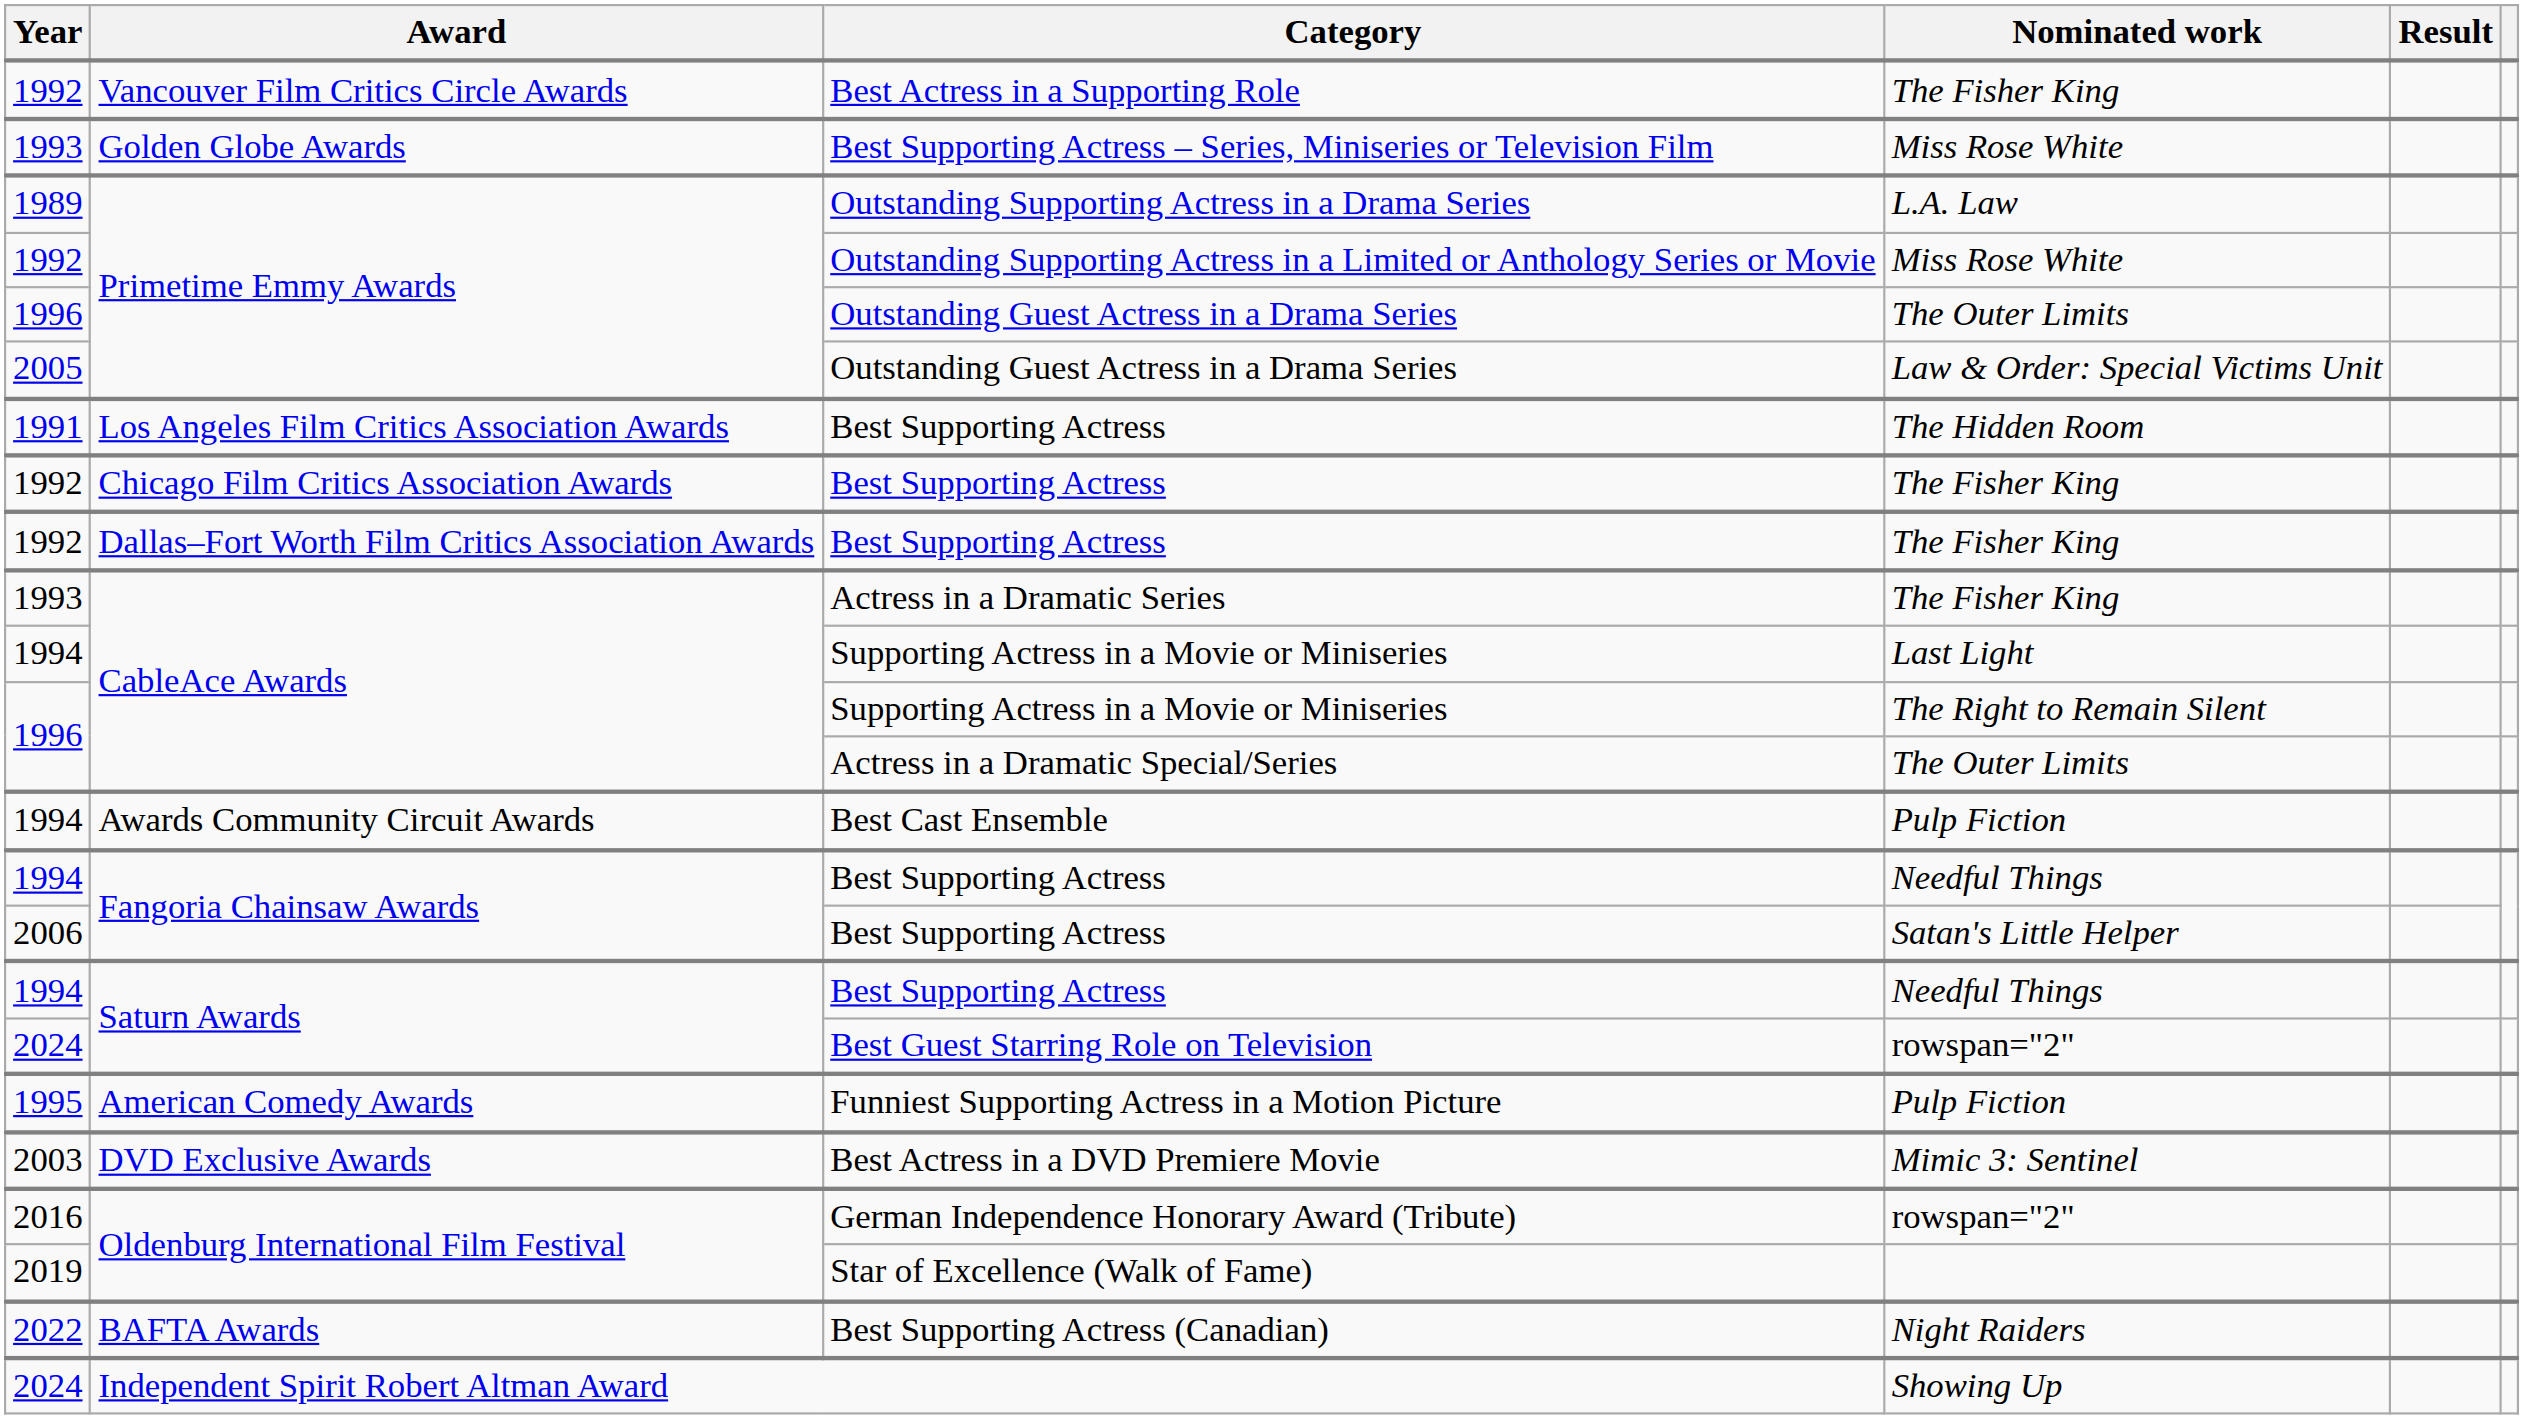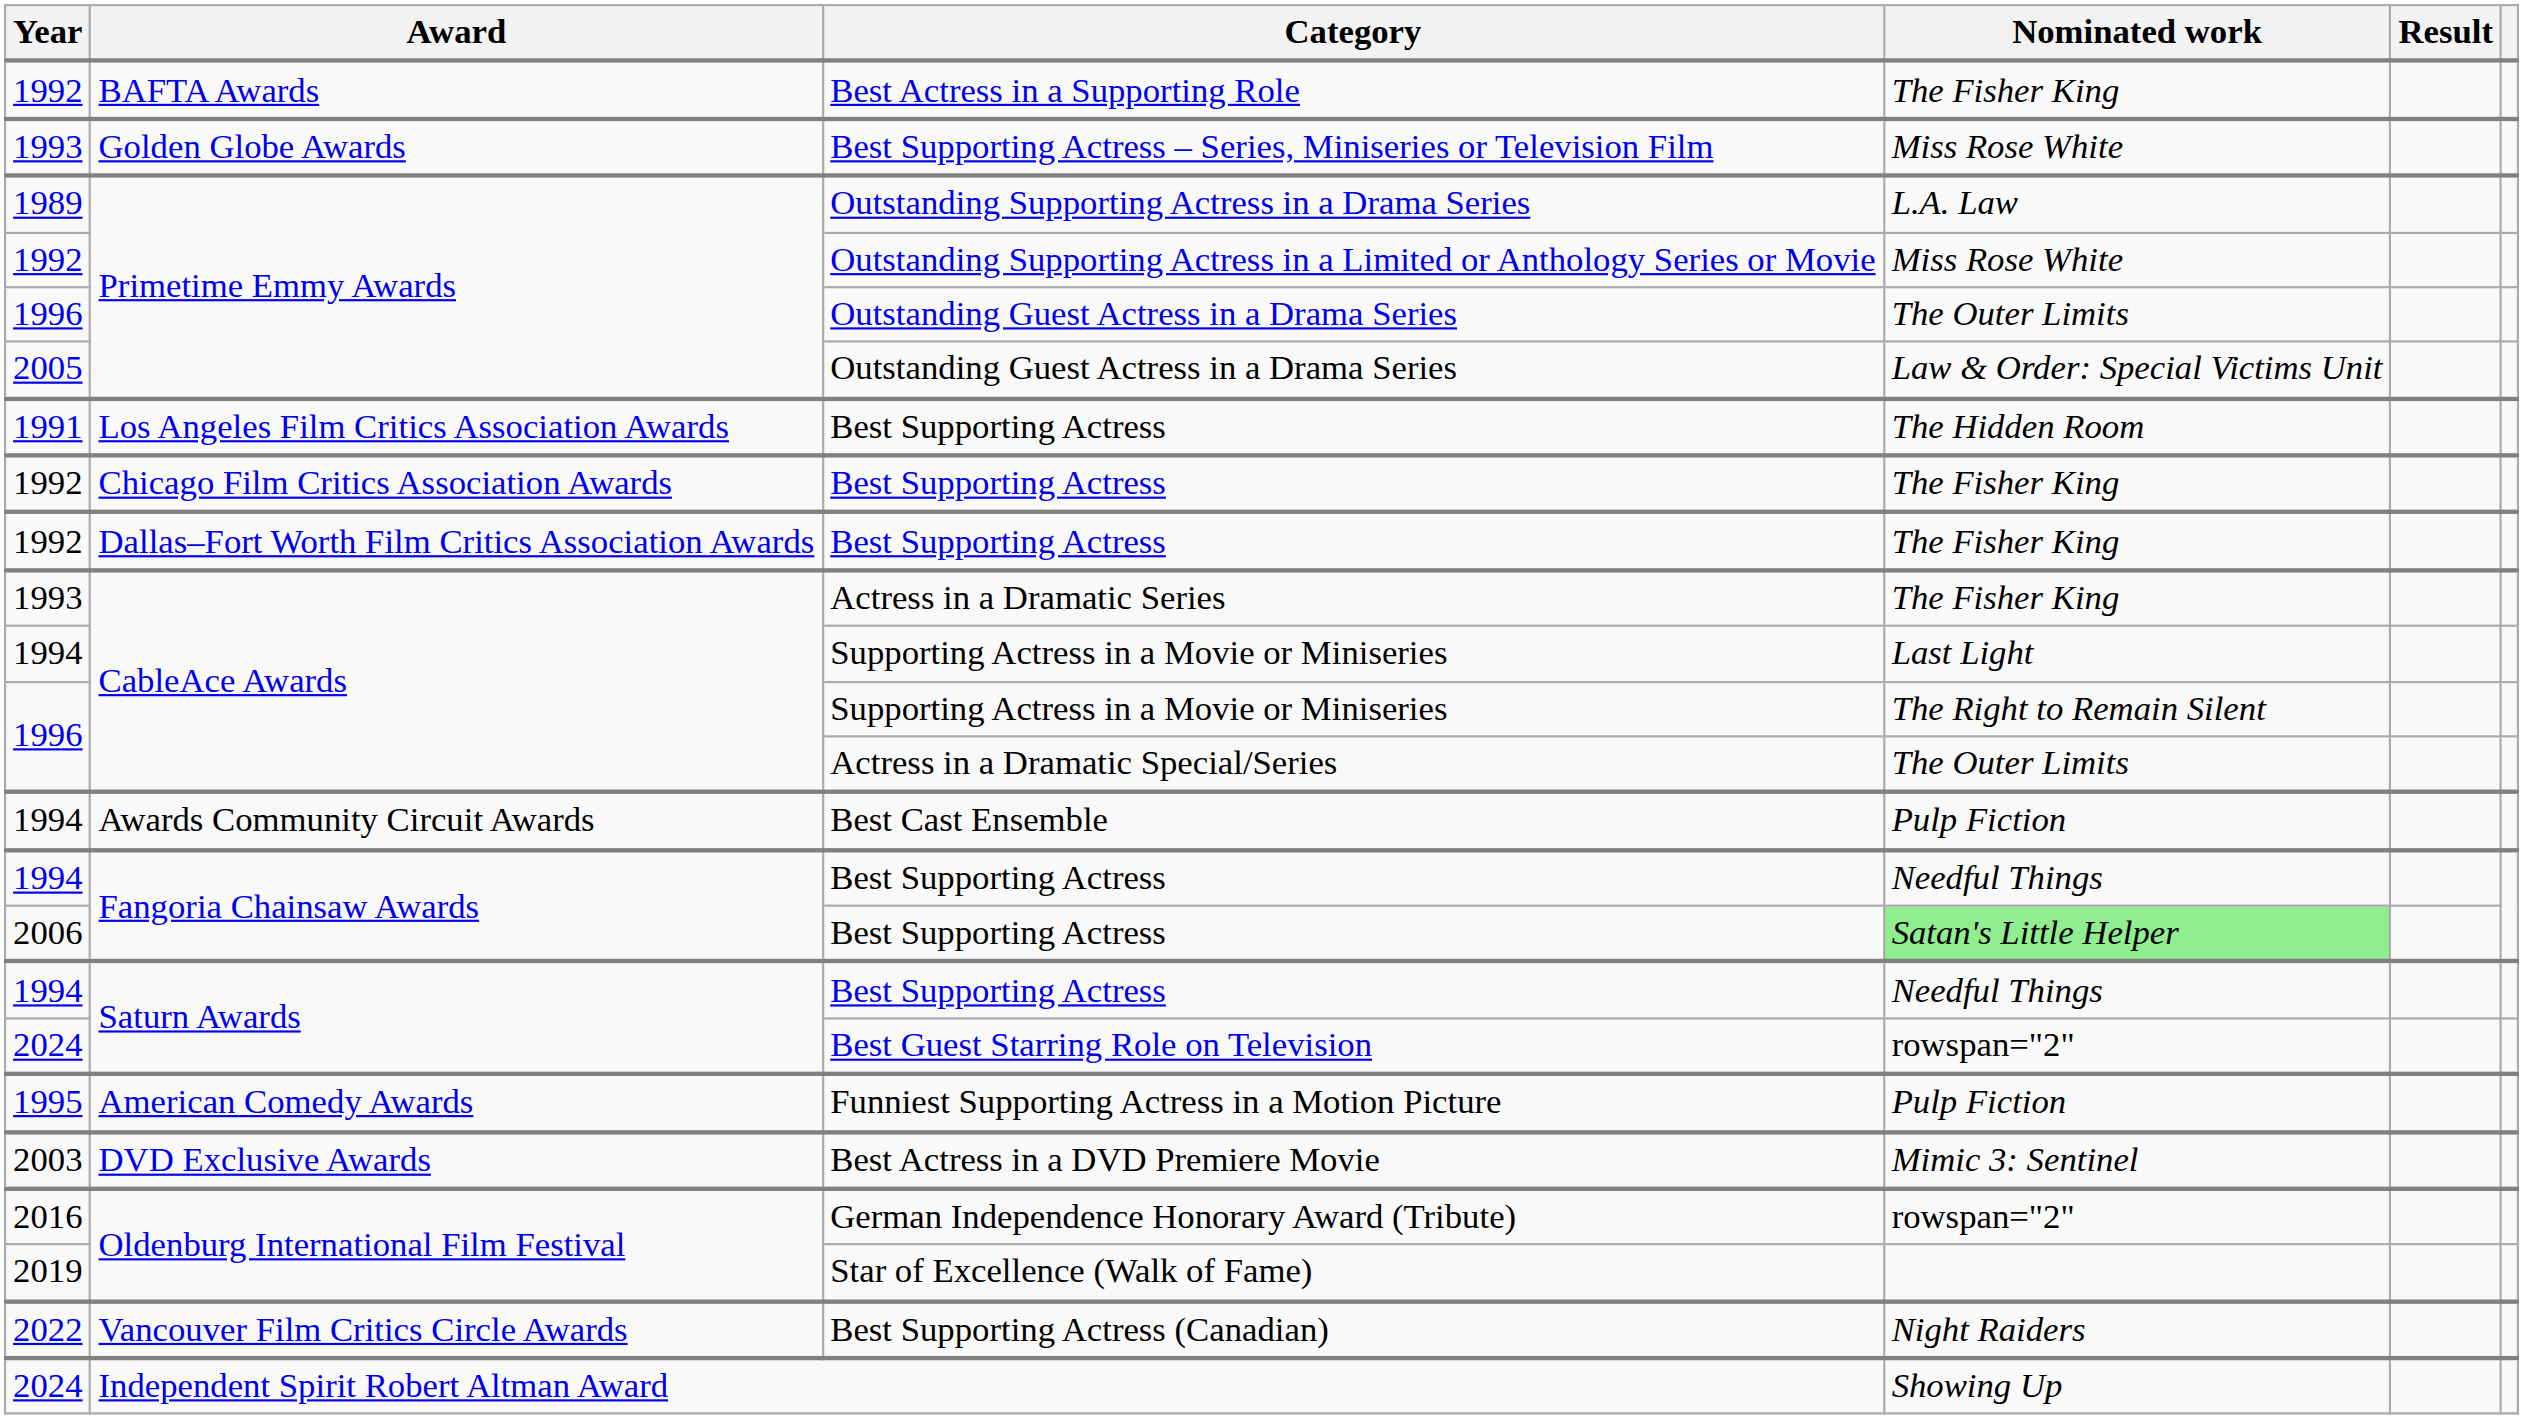(363, 89) Vancouver Film Critics Circle Awards -> (209, 89) BAFTA Awards
(2035, 932) no background -> (2035, 932) lightgreen background
(209, 1328) BAFTA Awards -> (363, 1328) Vancouver Film Critics Circle Awards
